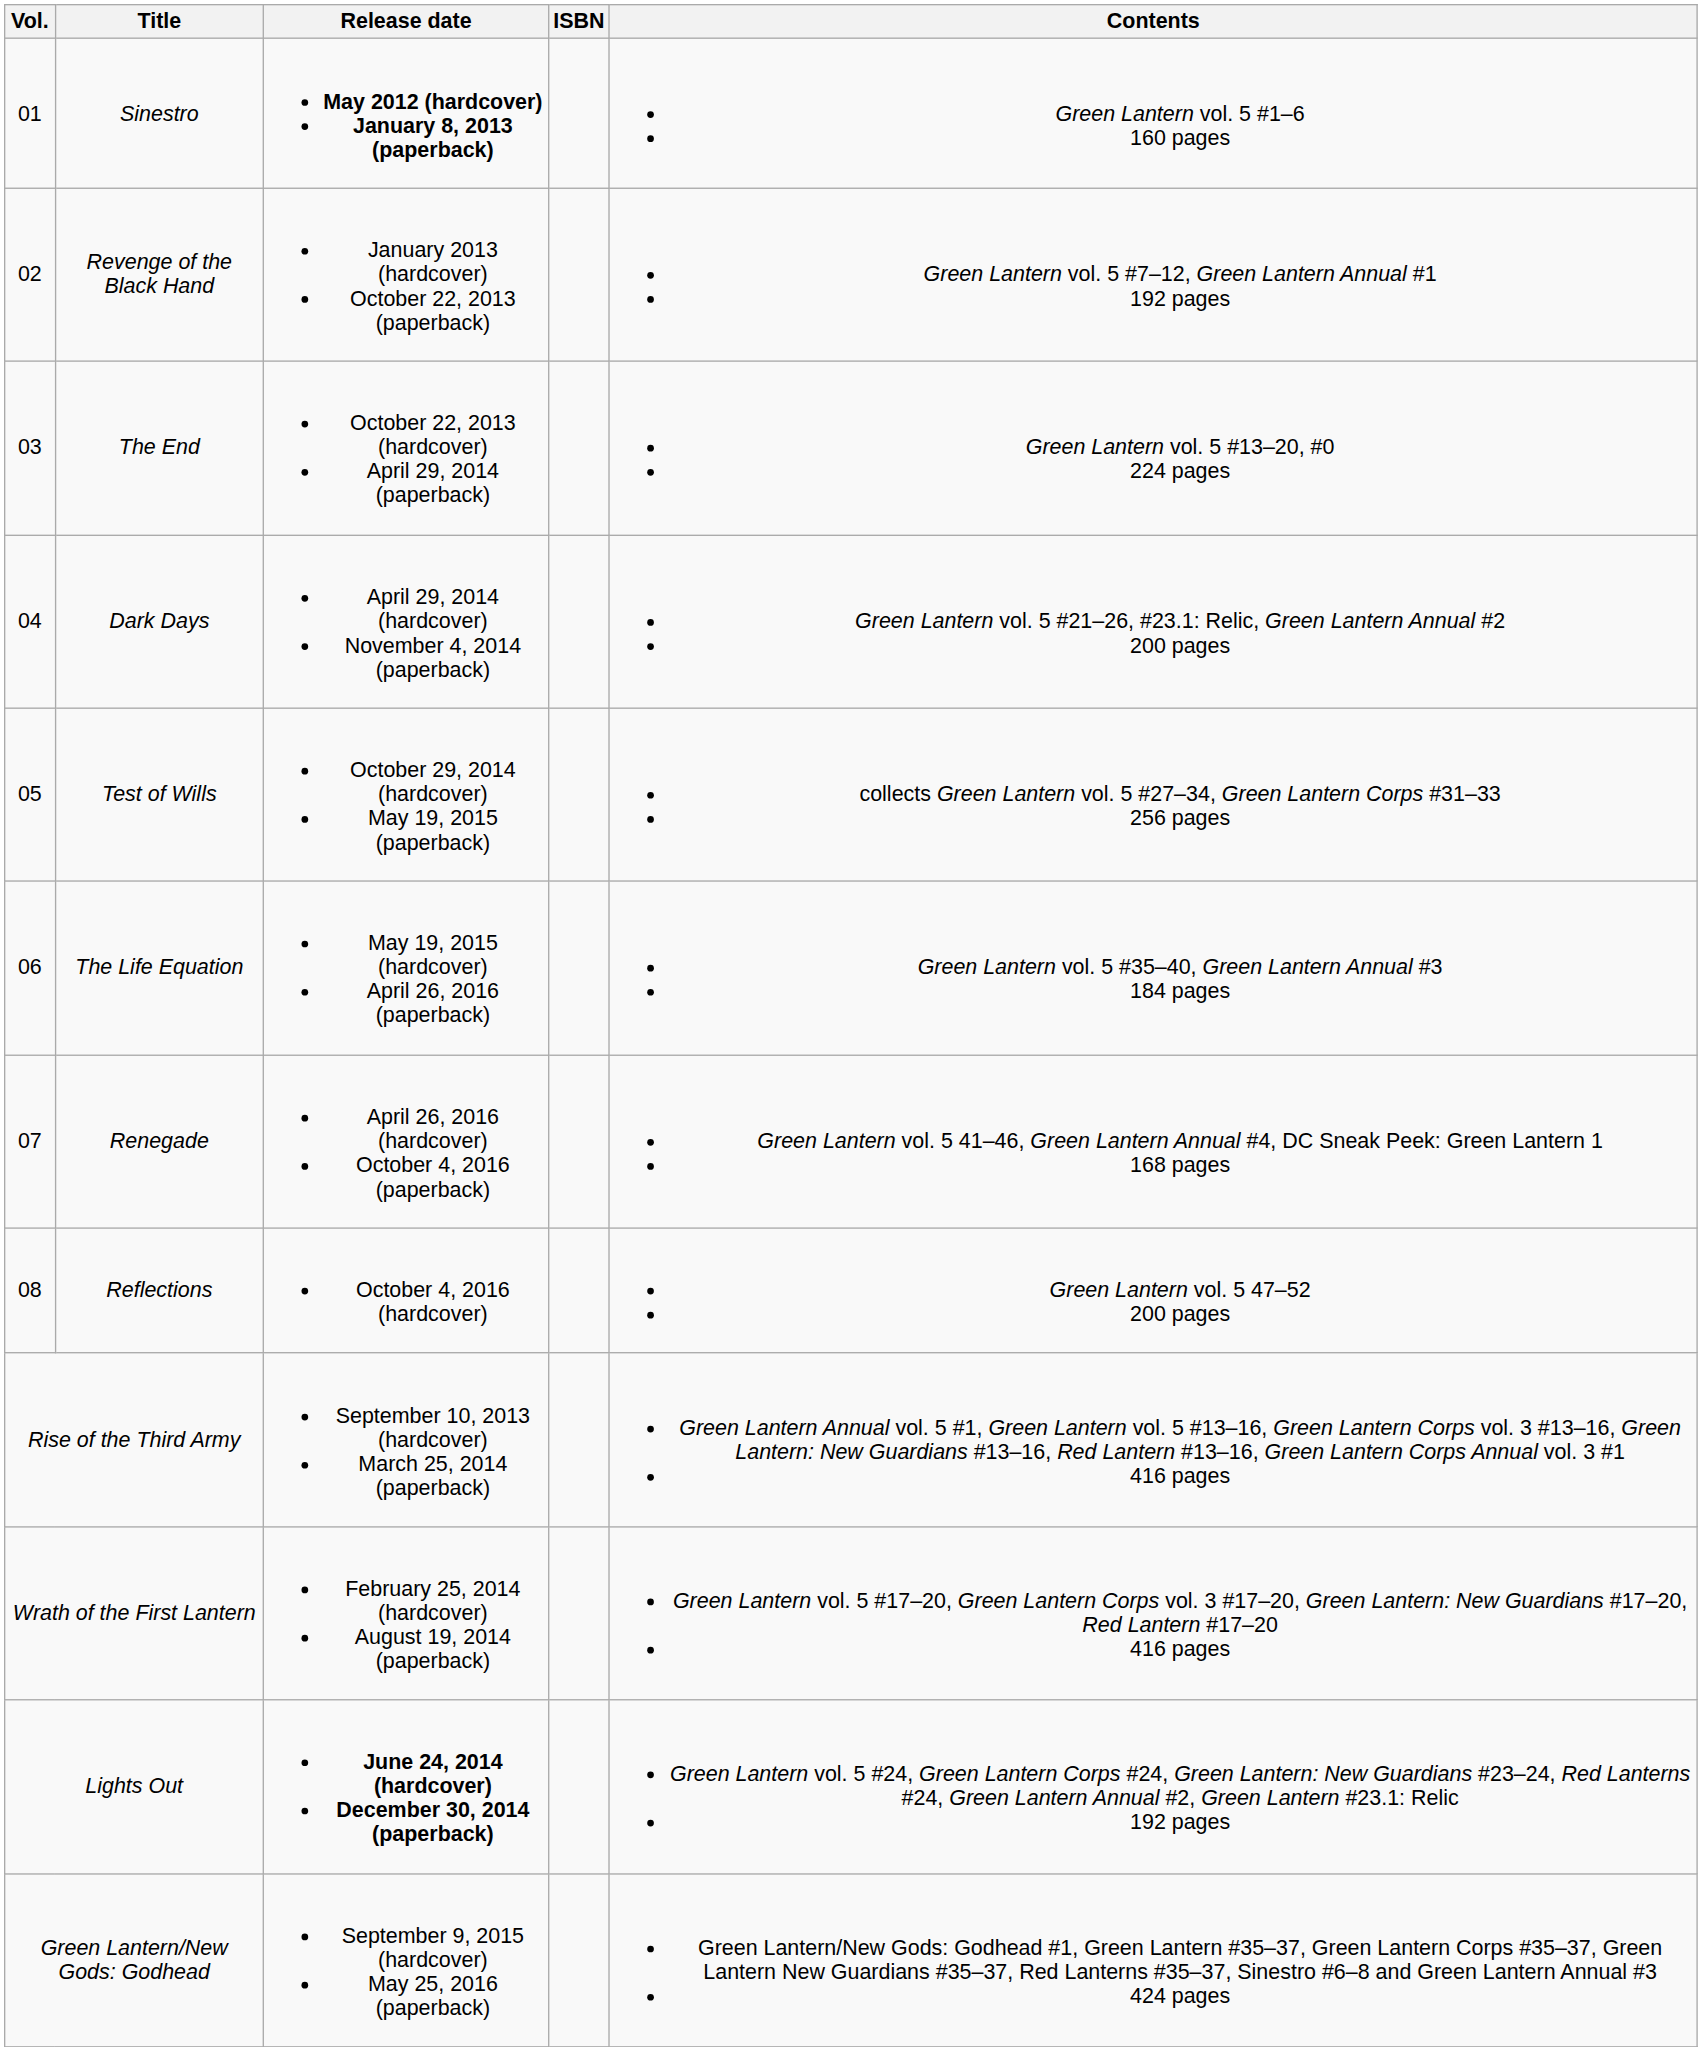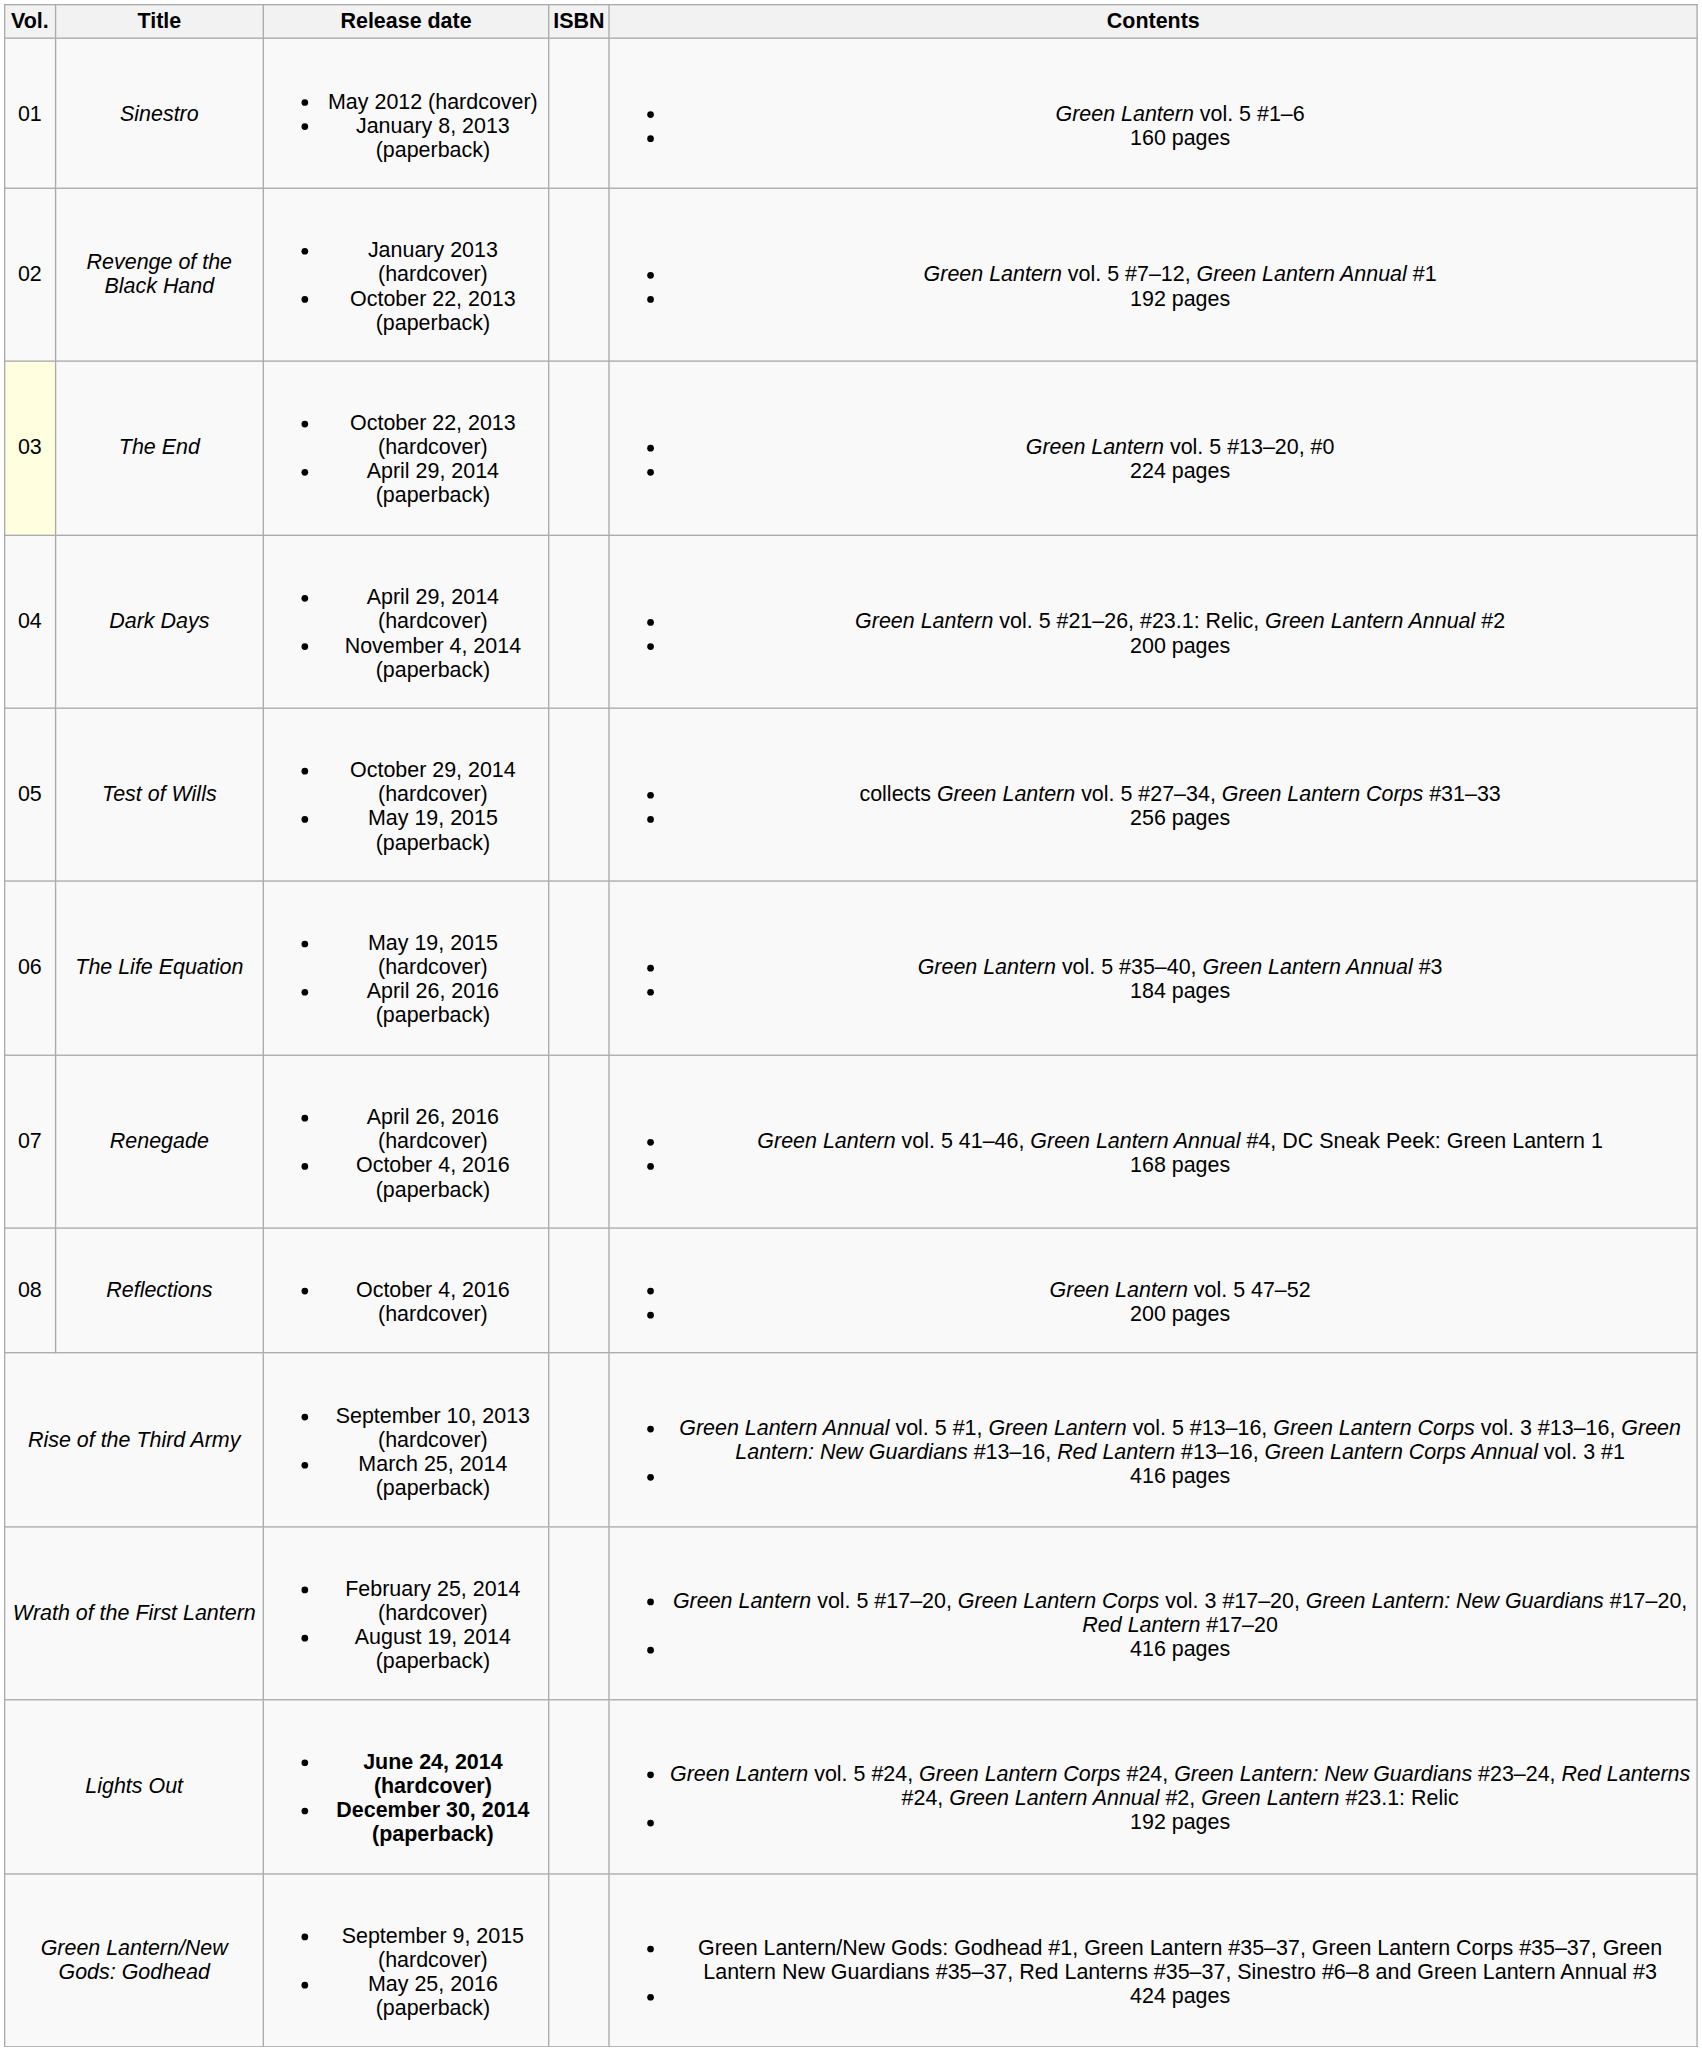(406, 125) bold -> (406, 125) normal
(30, 447) no background -> (30, 447) lightyellow background
